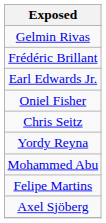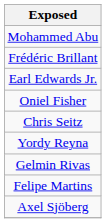(53, 36) Gelmin Rivas -> (53, 36) Mohammed Abu
(53, 164) Mohammed Abu -> (53, 164) Gelmin Rivas
